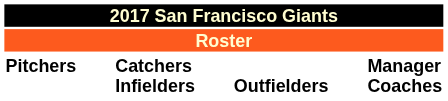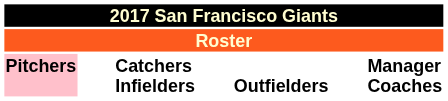(41, 65) no background -> (41, 65) pink background
